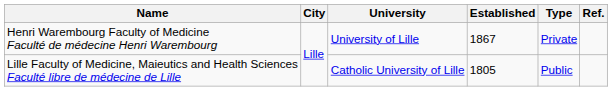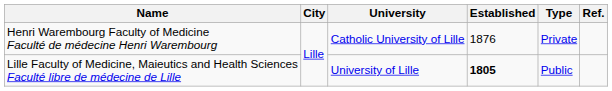(375, 38) University of Lille -> (398, 38) Catholic University of Lille
(483, 38) 1867 -> (483, 38) 1876
(398, 70) Catholic University of Lille -> (375, 70) University of Lille
(483, 70) normal -> (483, 70) bold
